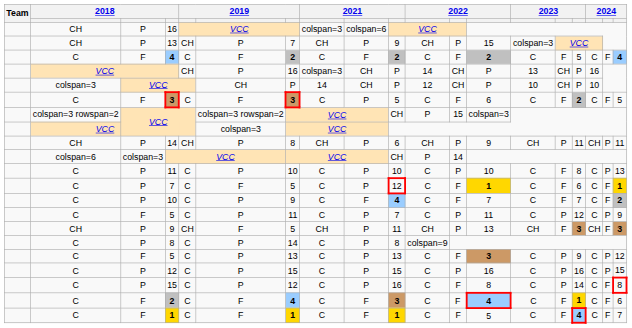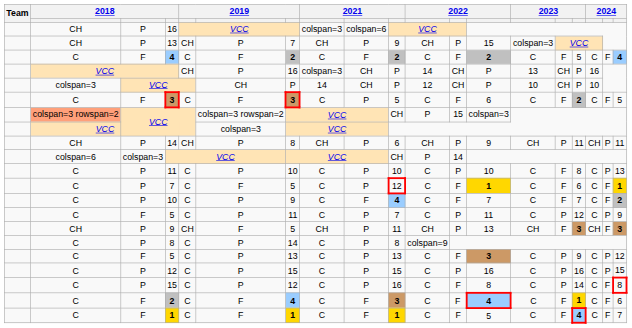(76, 115) no background -> (76, 115) lightsalmon background
